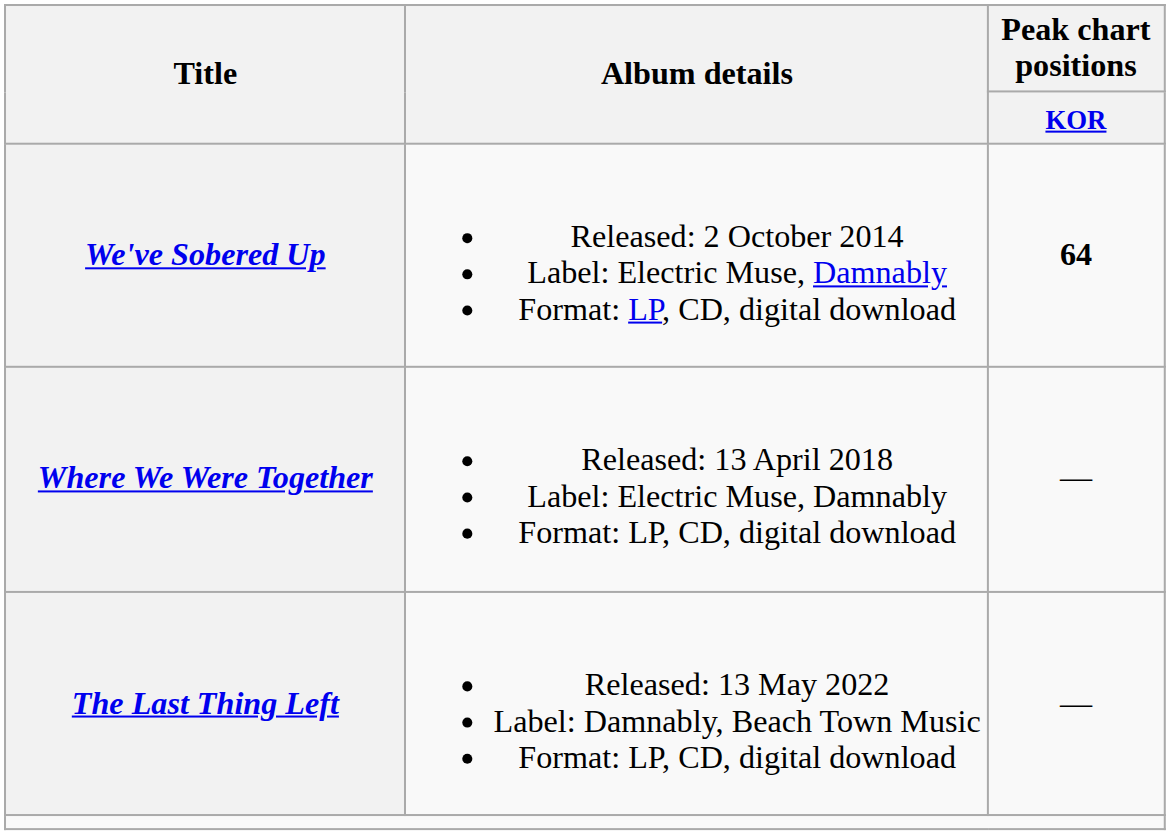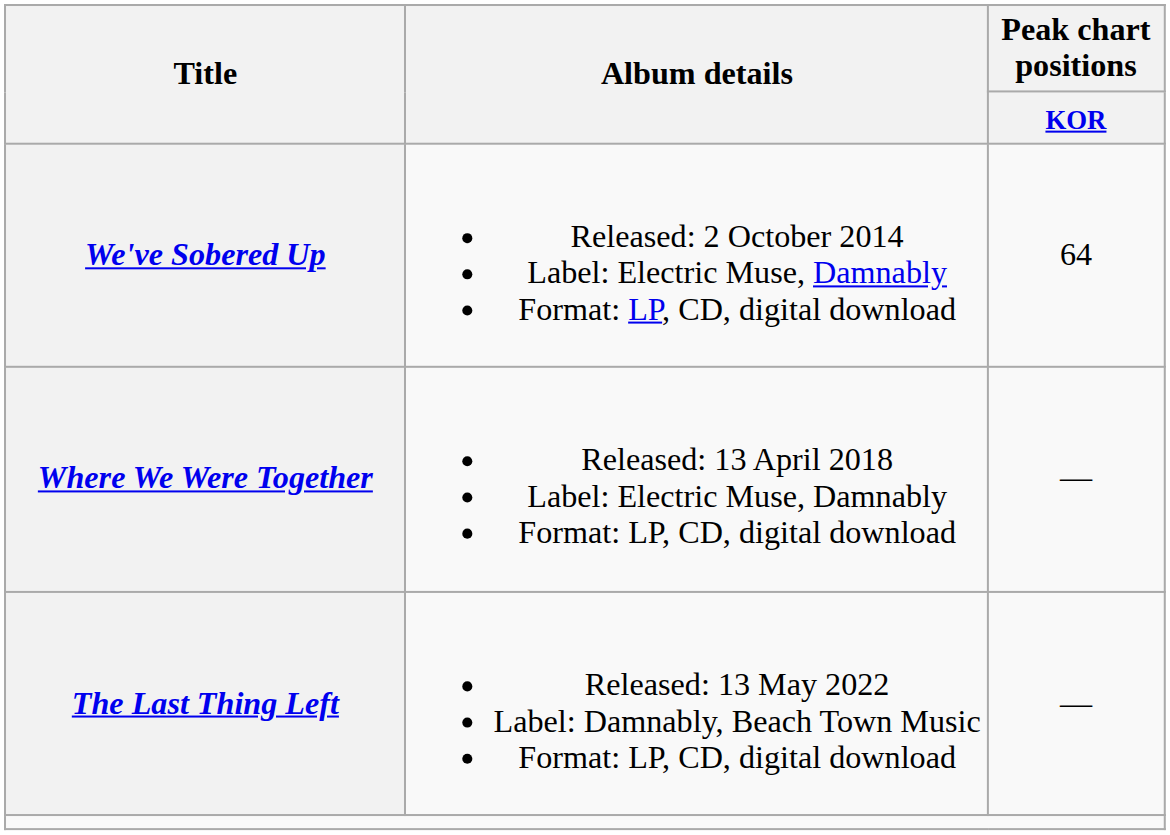(1076, 254) bold -> (1076, 254) normal
